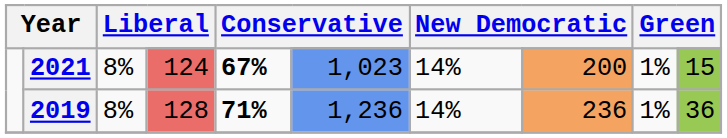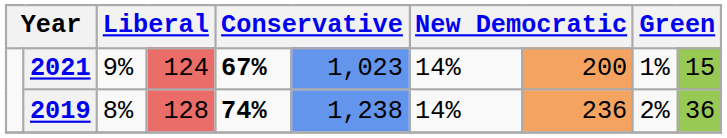(118, 68) 8% -> (118, 68) 9%
(244, 111) 71% -> (244, 111) 74%
(365, 111) 1,236 -> (365, 111) 1,238
(655, 111) 1% -> (655, 111) 2%
